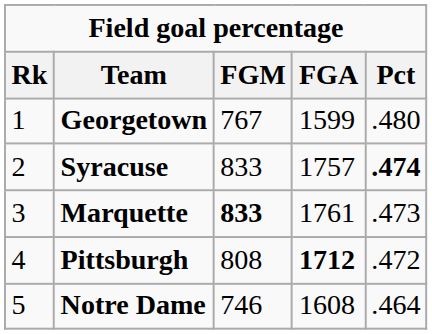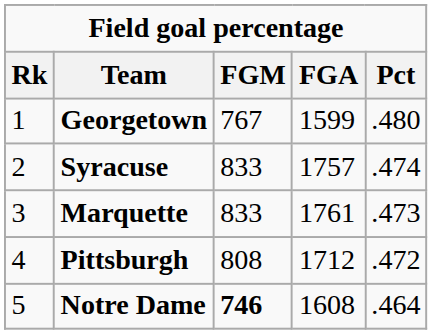(396, 166) bold -> (396, 166) normal
(241, 213) bold -> (241, 213) normal
(327, 259) bold -> (327, 259) normal
(241, 305) normal -> (241, 305) bold
